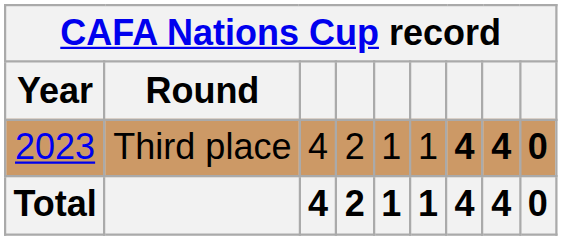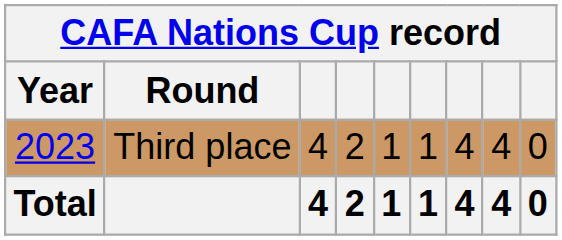(465, 147) bold -> (465, 147) normal
(501, 147) bold -> (501, 147) normal
(538, 147) bold -> (538, 147) normal
